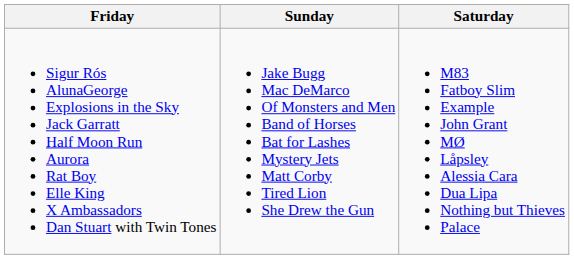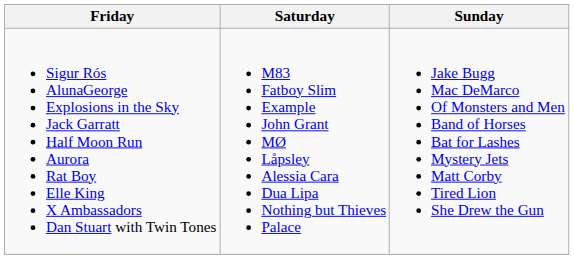columns swapped: (484, 16) <-> (309, 16)
